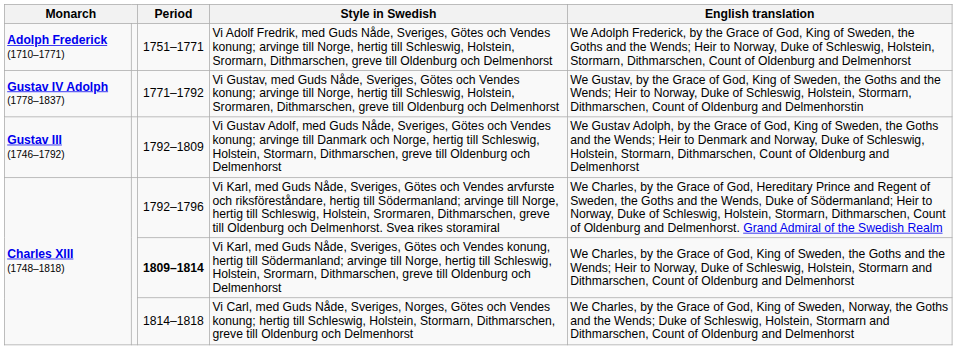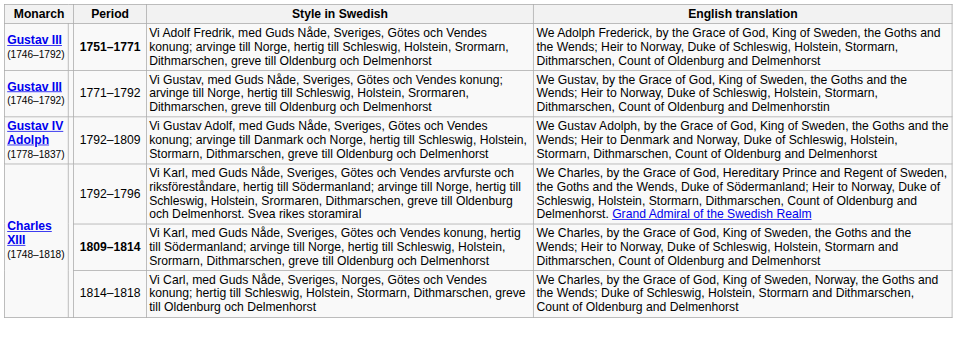(57, 47) Adolph Frederick (1710–1771) -> (36, 47) Gustav III (1746–1792)
(173, 47) normal -> (110, 47) bold
(58, 93) Gustav IV Adolph (1778–1837) -> (36, 93) Gustav III (1746–1792)
(36, 147) Gustav III (1746–1792) -> (36, 140) Gustav IV Adolph (1778–1837)
